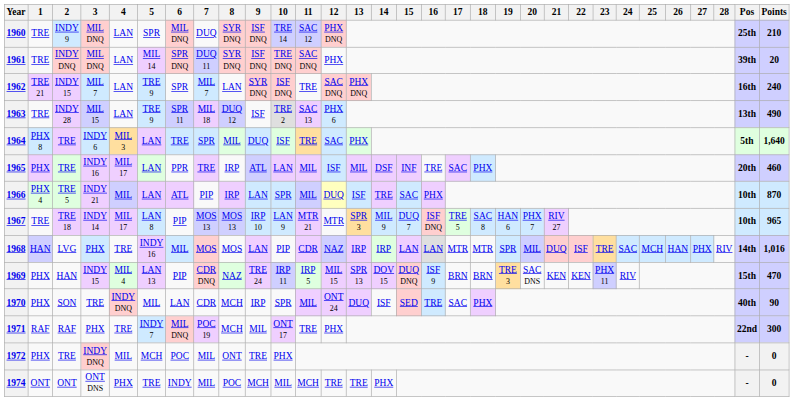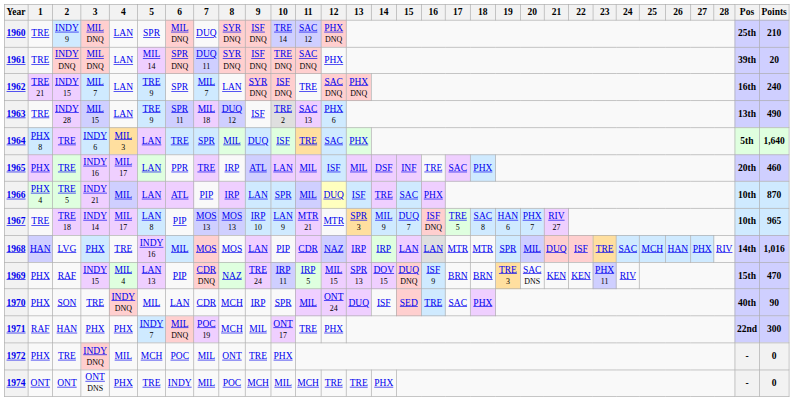(67, 276) HAN -> (67, 276) RAF
(67, 329) RAF -> (67, 329) HAN
(123, 329) TRE -> (123, 329) PHX
